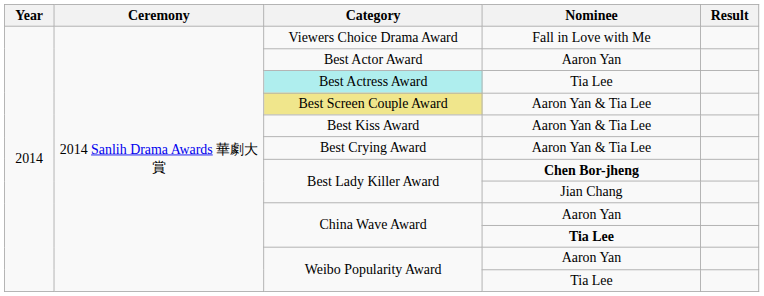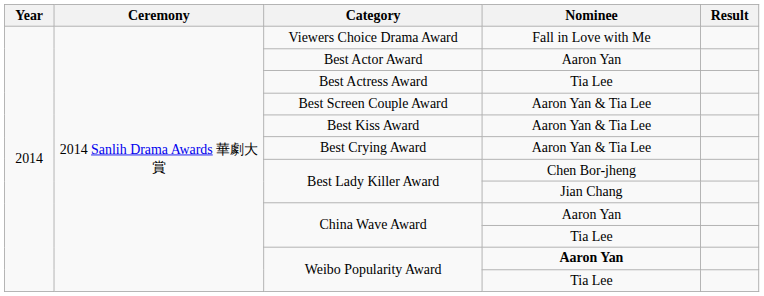(373, 81) paleturquoise background -> (373, 81) no background
(373, 103) khaki background -> (373, 103) no background
(591, 170) bold -> (591, 170) normal
(591, 236) bold -> (591, 236) normal
(591, 258) normal -> (591, 258) bold
